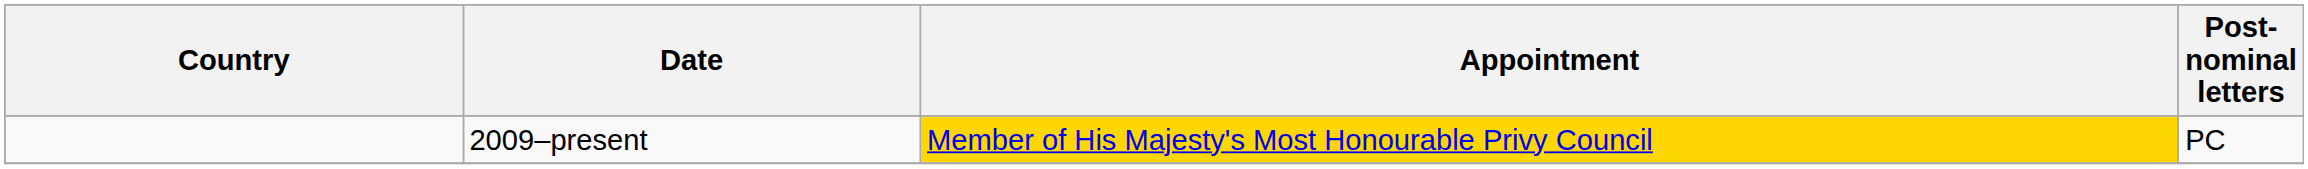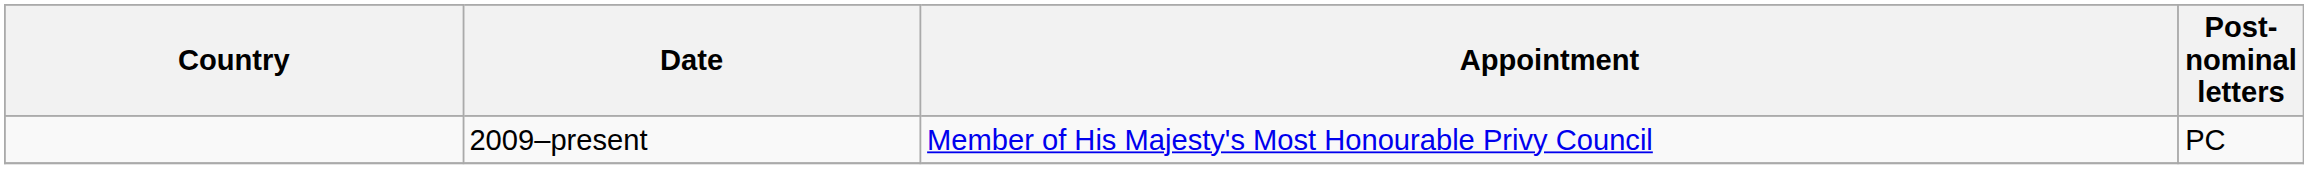(1290, 139) gold background -> (1290, 139) no background
